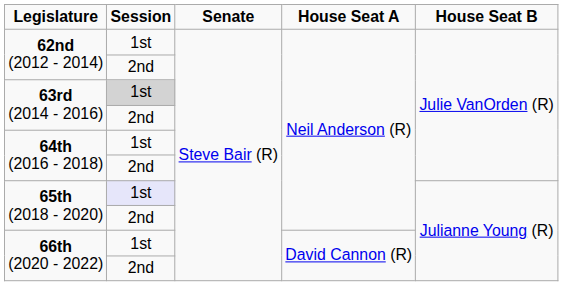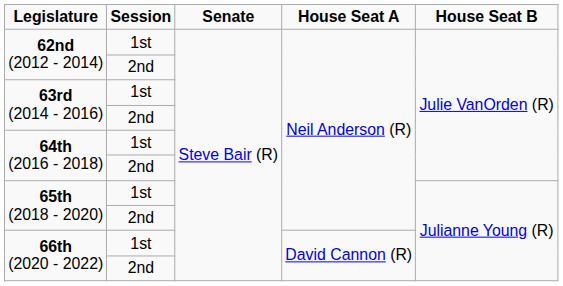(141, 92) lightgrey background -> (141, 92) no background
(141, 192) lavender background -> (141, 192) no background
